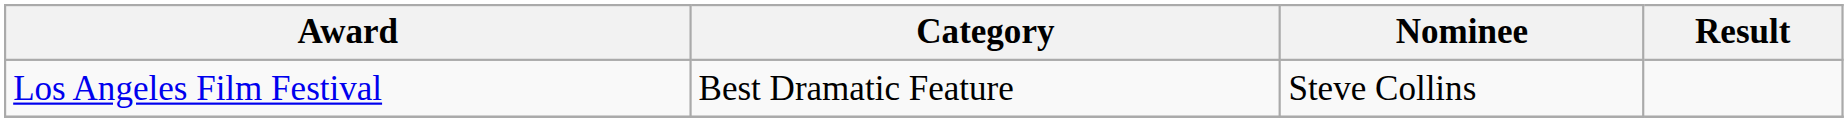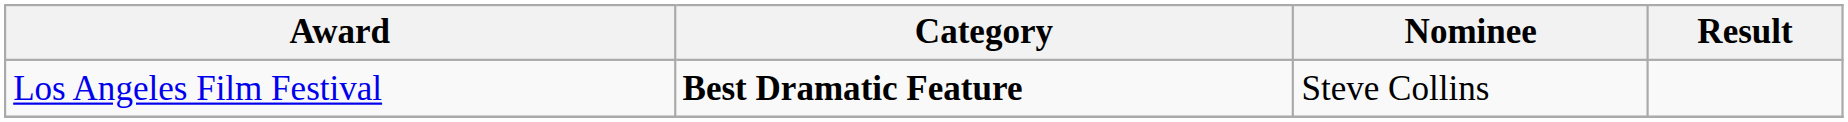(856, 87) normal -> (853, 87) bold
